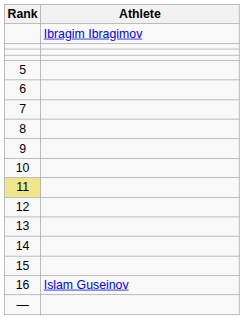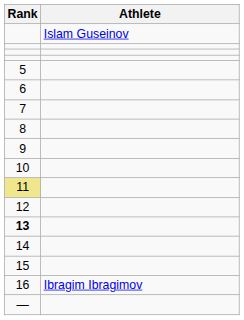(93, 33) Ibragim Ibragimov -> (86, 33) Islam Guseinov
(23, 226) normal -> (23, 226) bold
(86, 285) Islam Guseinov -> (93, 285) Ibragim Ibragimov
